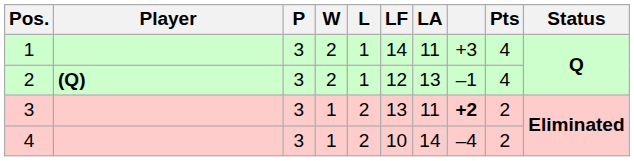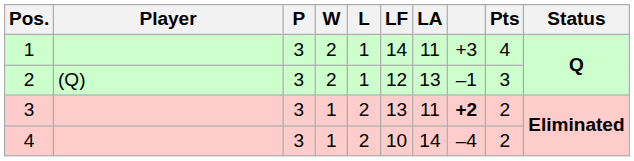(72, 79) bold -> (72, 79) normal
(505, 79) 4 -> (505, 79) 3
